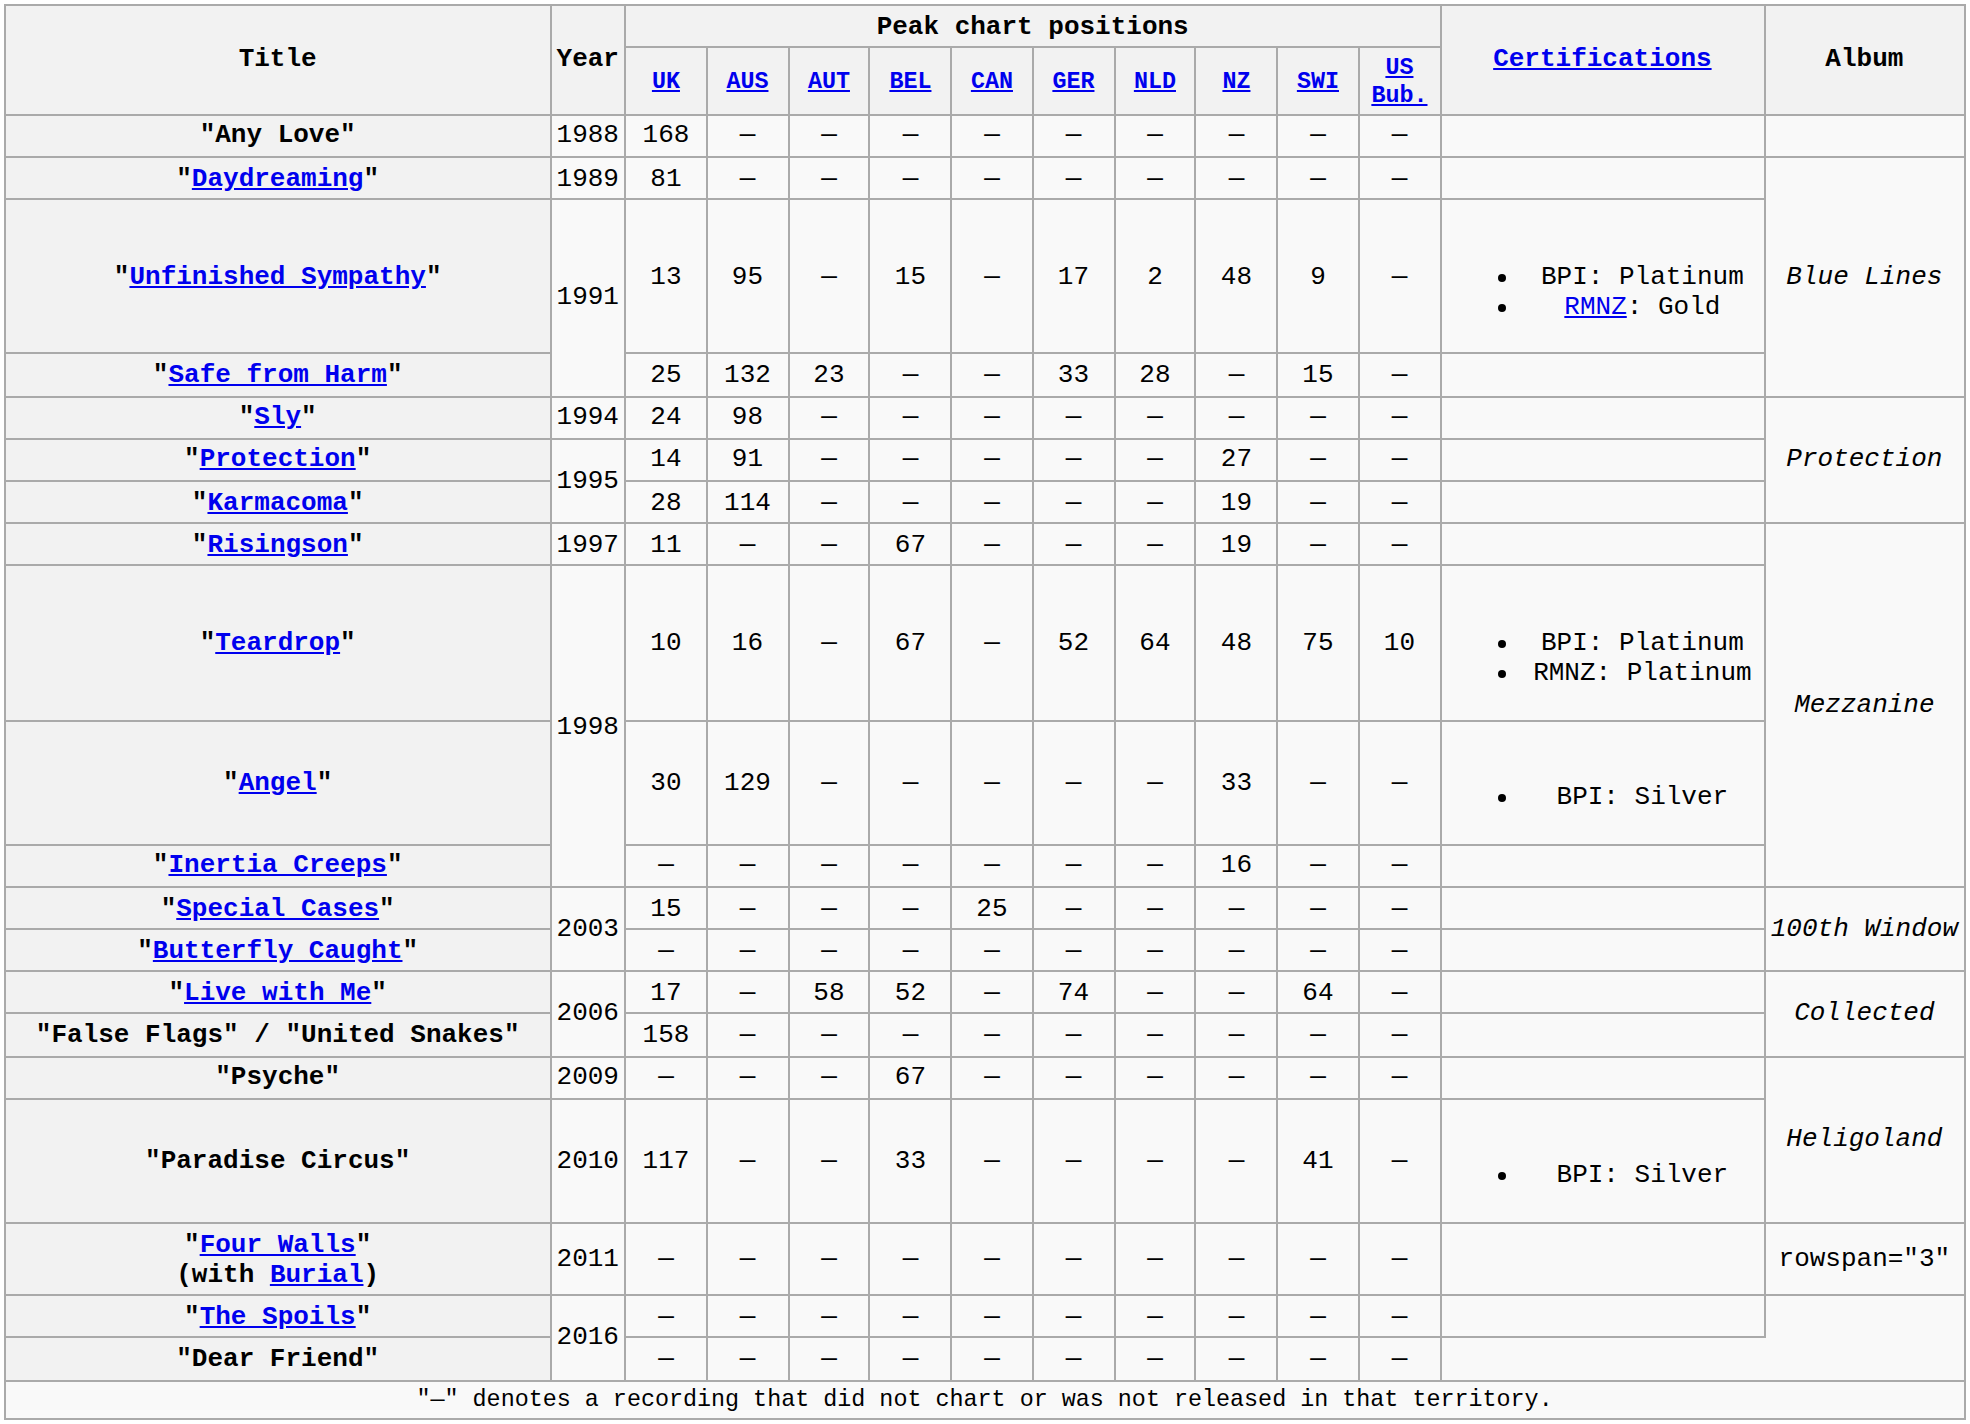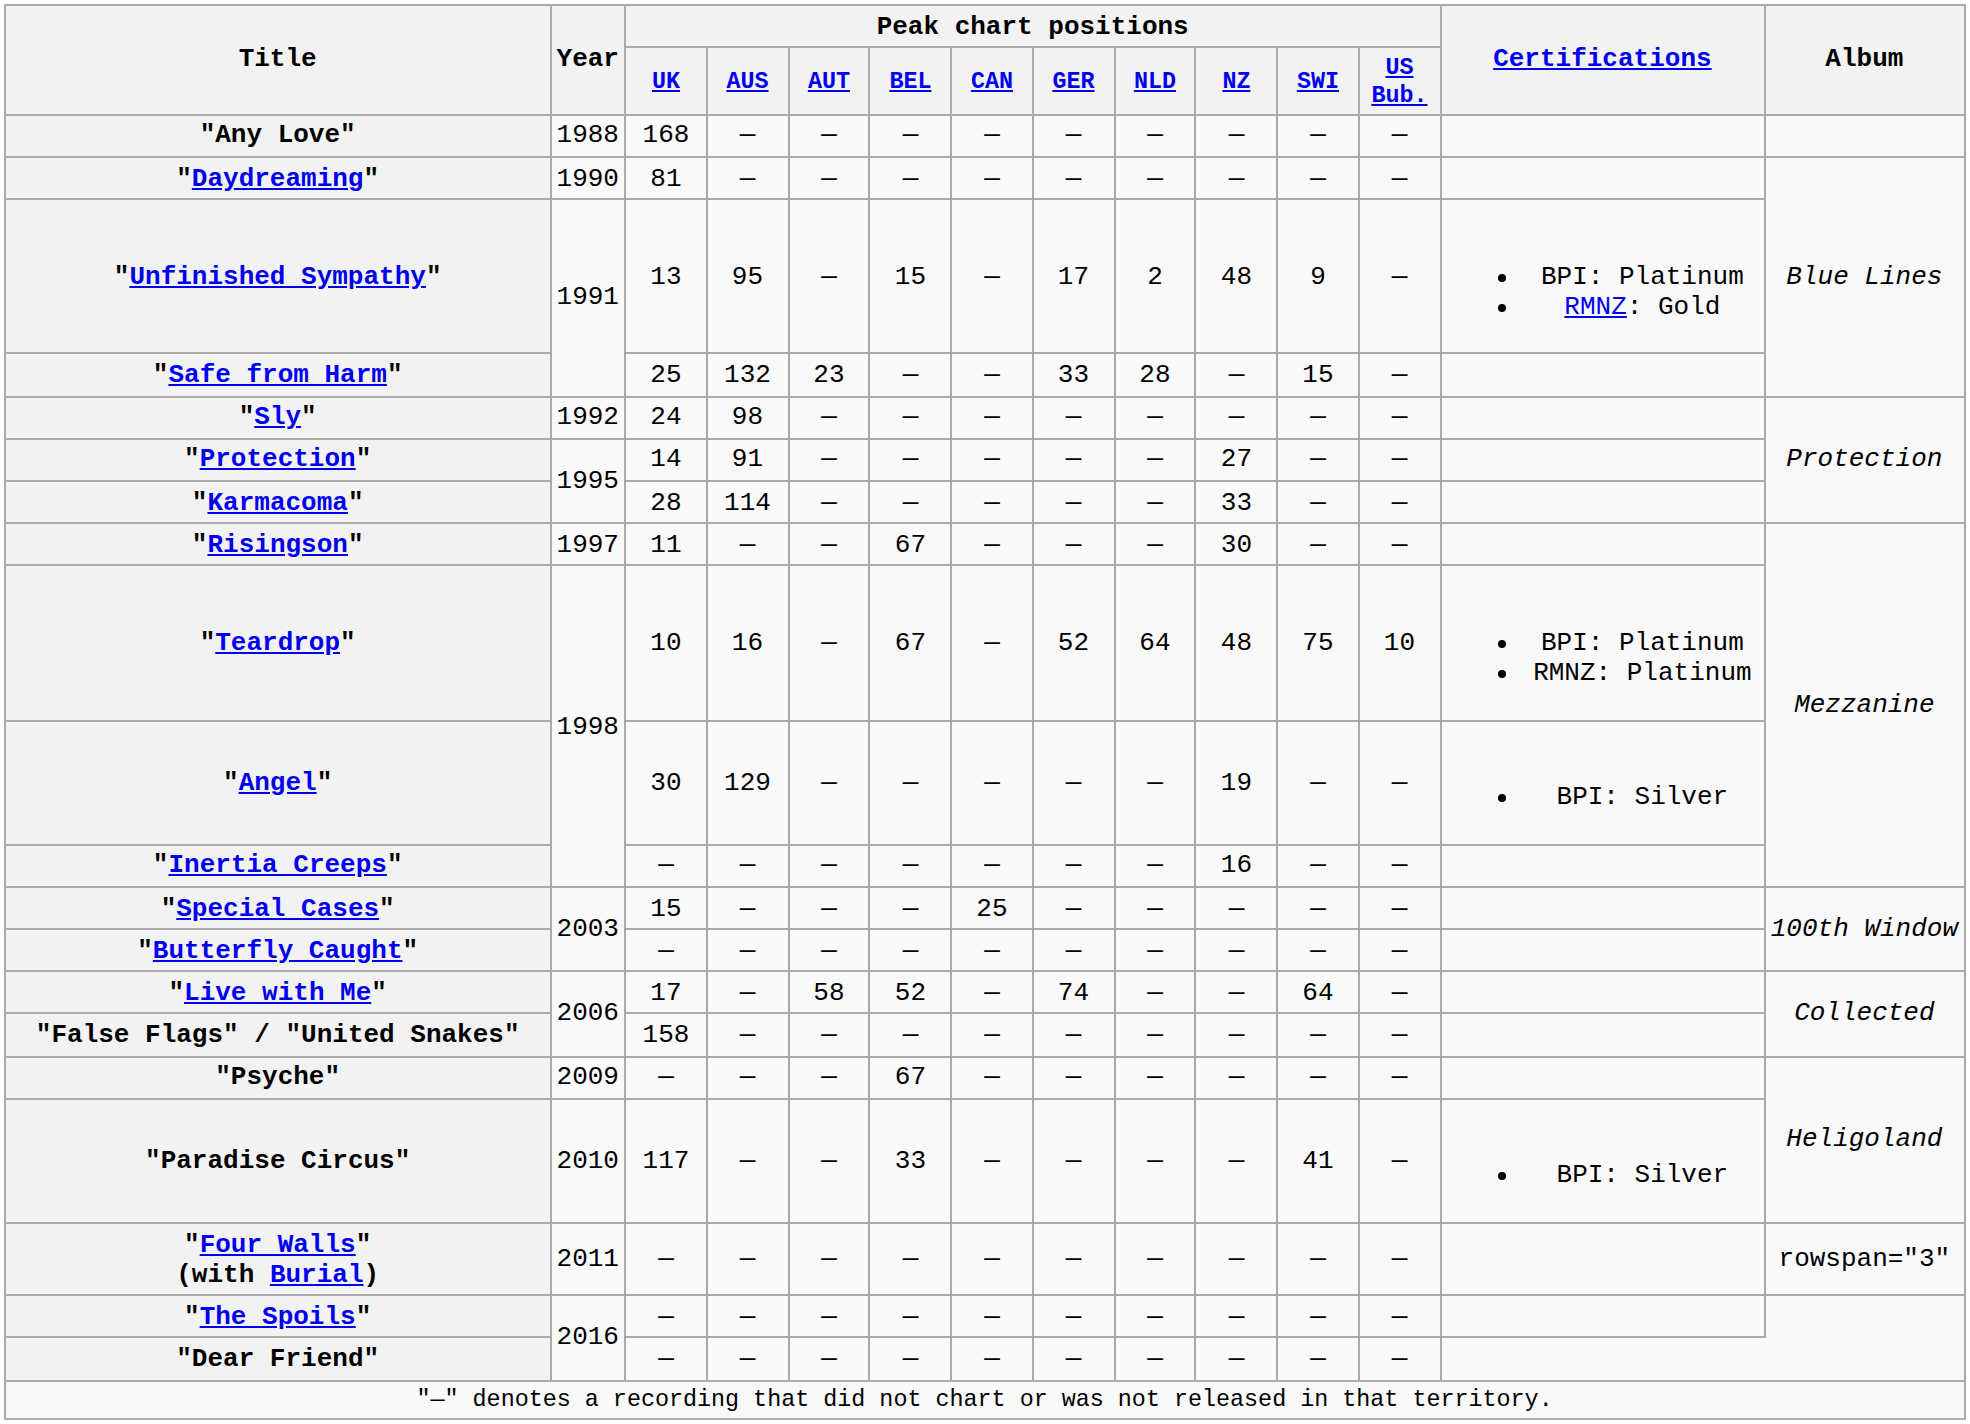(588, 178) 1989 -> (588, 178) 1990
(588, 417) 1994 -> (588, 417) 1992
(1236, 502) 19 -> (1236, 502) 33
(1236, 544) 19 -> (1236, 544) 30
(1236, 782) 33 -> (1236, 782) 19
